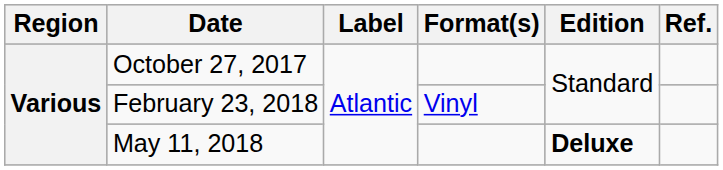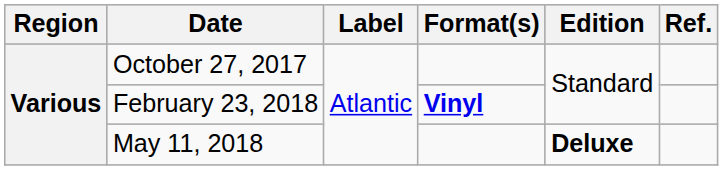(451, 104) normal -> (454, 104) bold
